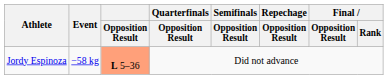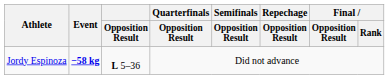(85, 61) normal -> (85, 61) bold
(125, 66) lightsalmon background -> (126, 66) no background
